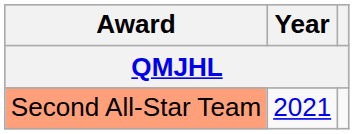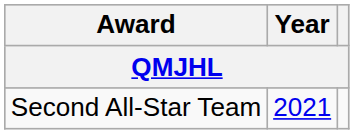(136, 107) lightsalmon background -> (136, 107) no background
